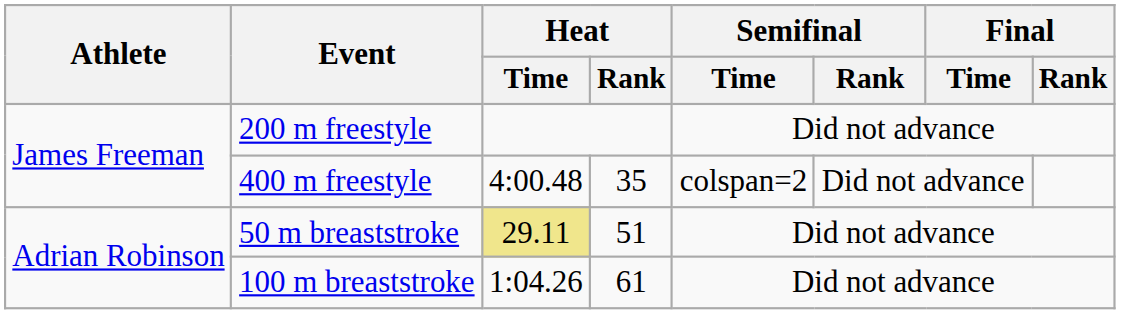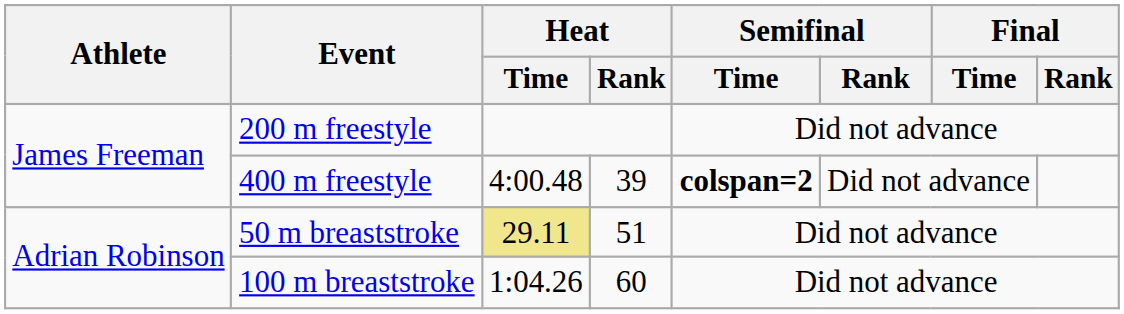(631, 180) 35 -> (631, 180) 39
(743, 180) normal -> (746, 180) bold
(631, 282) 61 -> (631, 282) 60
